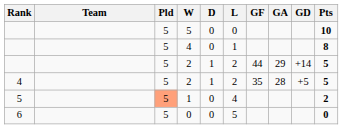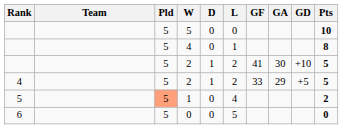(257, 64) 44 -> (257, 64) 41
(280, 64) 29 -> (280, 64) 30
(303, 64) +14 -> (303, 64) +10
(257, 81) 35 -> (257, 81) 33
(280, 81) 28 -> (280, 81) 29
